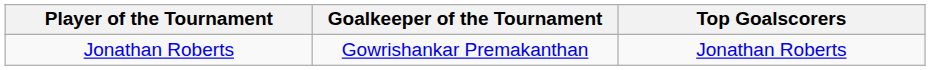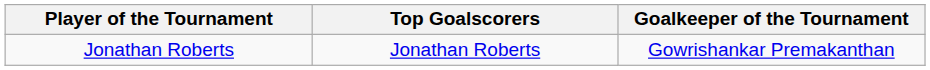columns swapped: (771, 19) <-> (465, 19)
